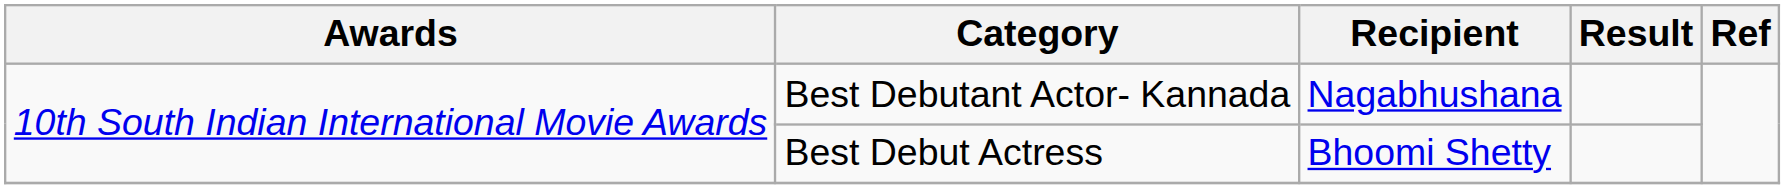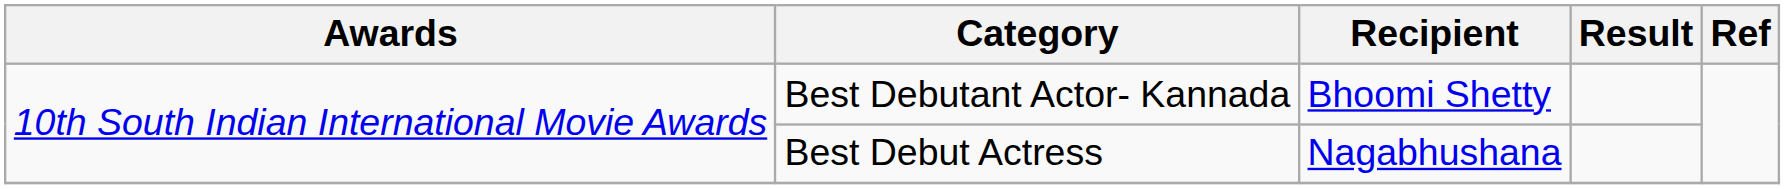(1435, 93) Nagabhushana -> (1429, 93) Bhoomi Shetty
(1429, 152) Bhoomi Shetty -> (1435, 152) Nagabhushana
